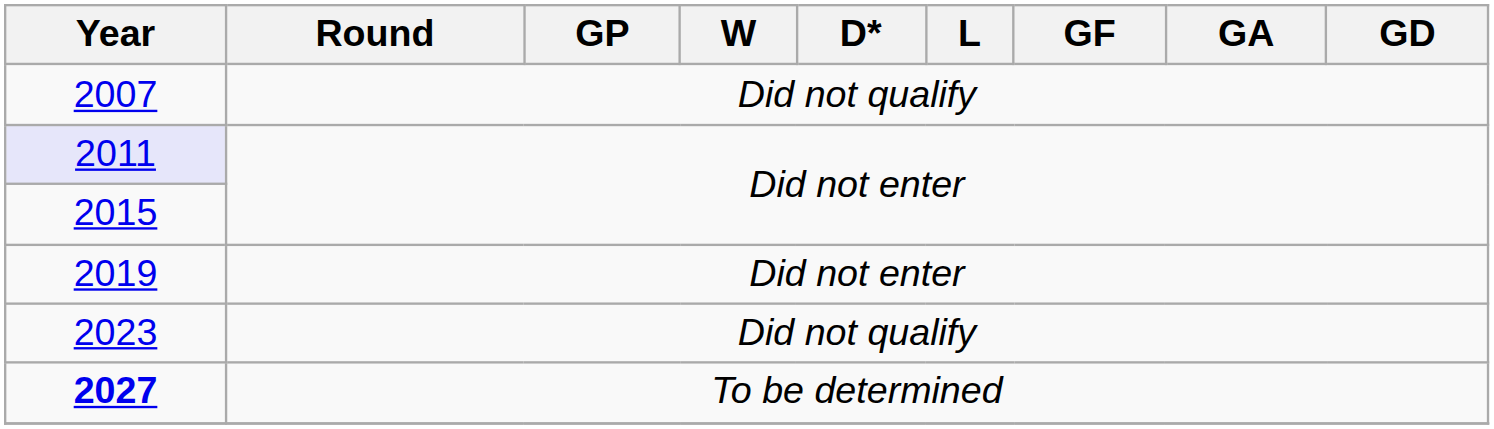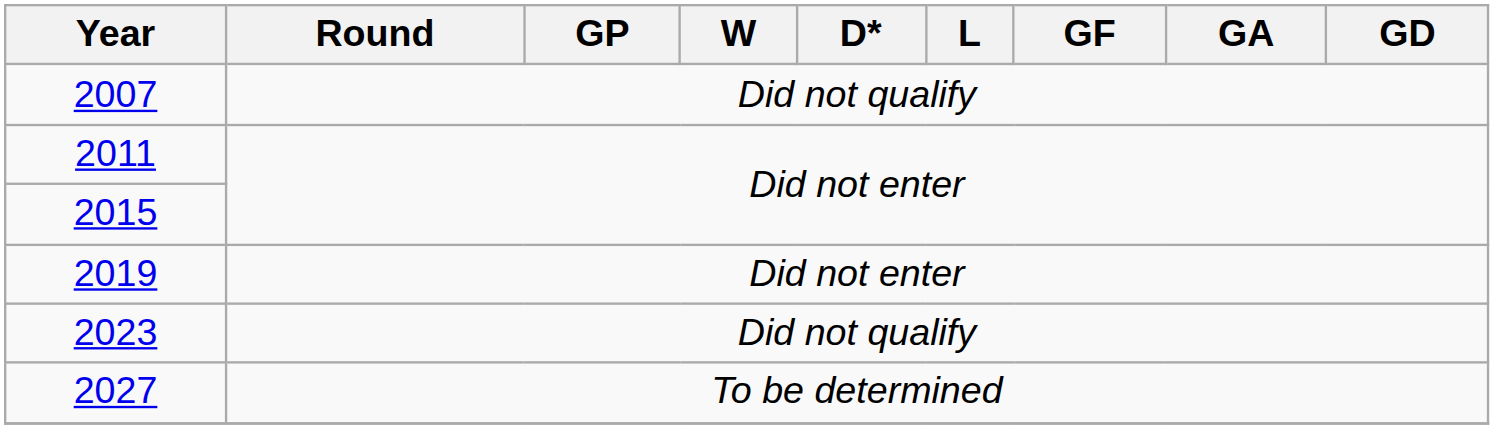(116, 153) lavender background -> (116, 153) no background
(116, 392) bold -> (116, 392) normal
